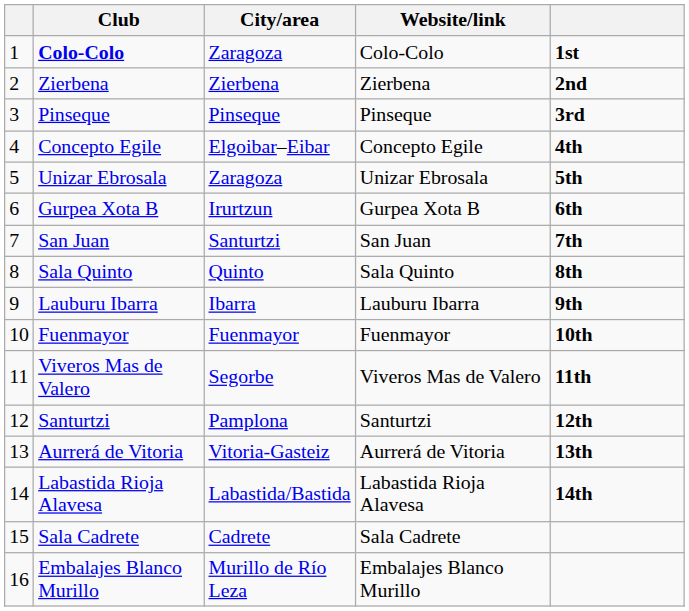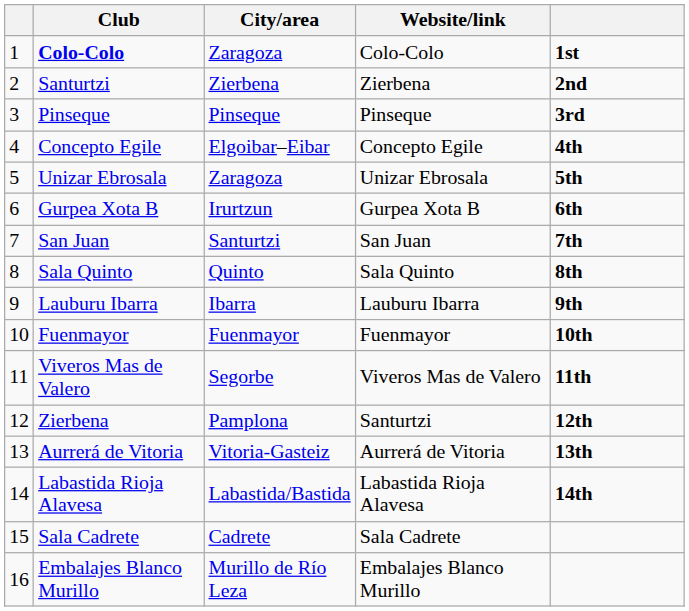(73, 83) Zierbena -> (74, 83) Santurtzi
(74, 420) Santurtzi -> (73, 420) Zierbena
